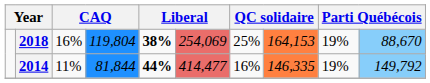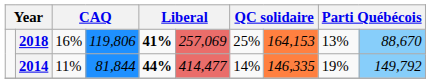(112, 41) 119,804 -> (112, 41) 119,806
(157, 41) 38% -> (157, 41) 41%
(203, 41) 254,069 -> (203, 41) 257,069
(335, 41) 19% -> (335, 41) 13%
(247, 65) 16% -> (247, 65) 14%
